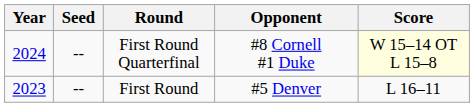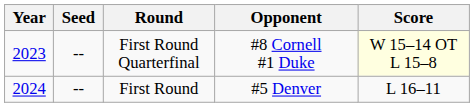(29, 53) 2024 -> (29, 53) 2023
(29, 89) 2023 -> (29, 89) 2024
